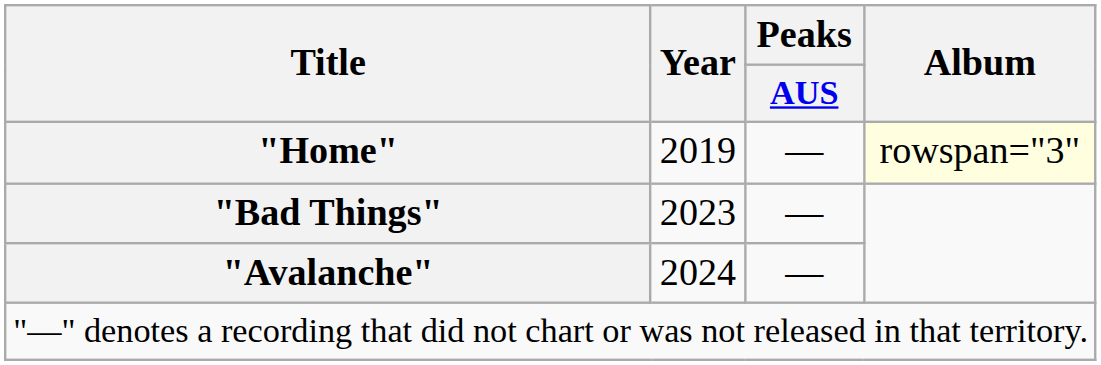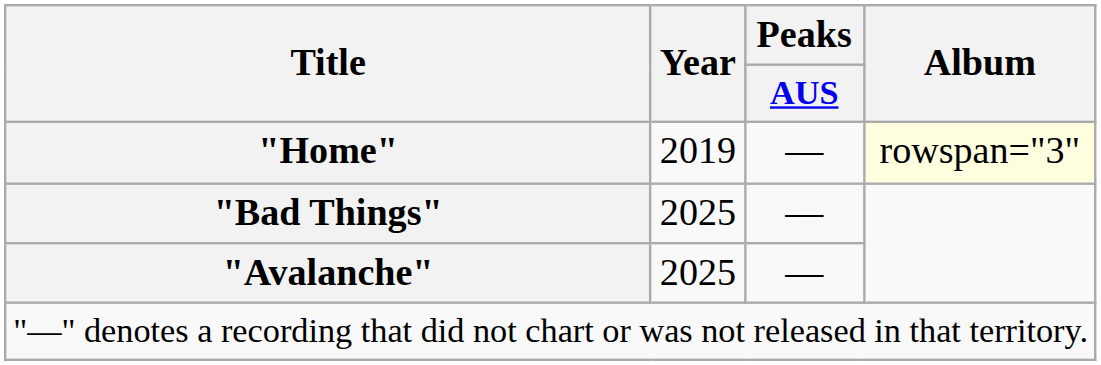(698, 212) 2023 -> (698, 212) 2025
(698, 272) 2024 -> (698, 272) 2025
